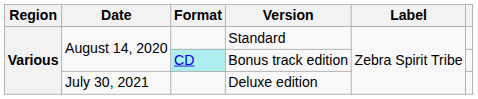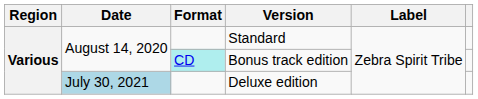(107, 82) no background -> (107, 82) lightblue background
